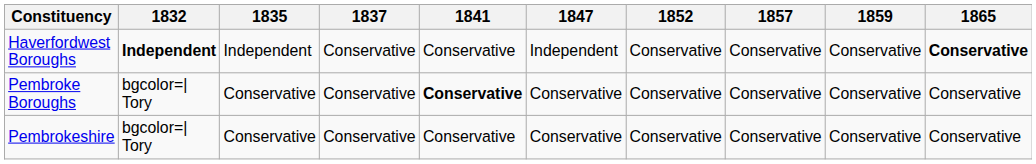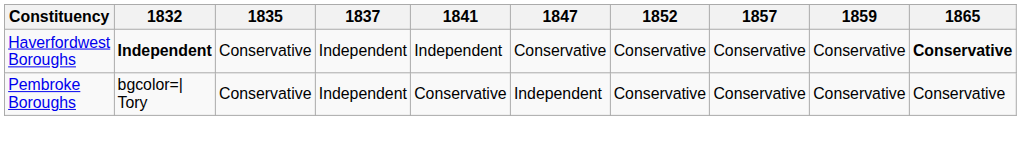(267, 51) Independent -> (265, 51) Conservative
(369, 51) Conservative -> (363, 51) Independent
(469, 51) Conservative -> (458, 51) Independent
(574, 51) Independent -> (560, 51) Conservative
(369, 94) Conservative -> (363, 94) Independent
(473, 94) bold -> (460, 94) normal
(576, 94) Conservative -> (558, 94) Independent
- row: (61, 136)
